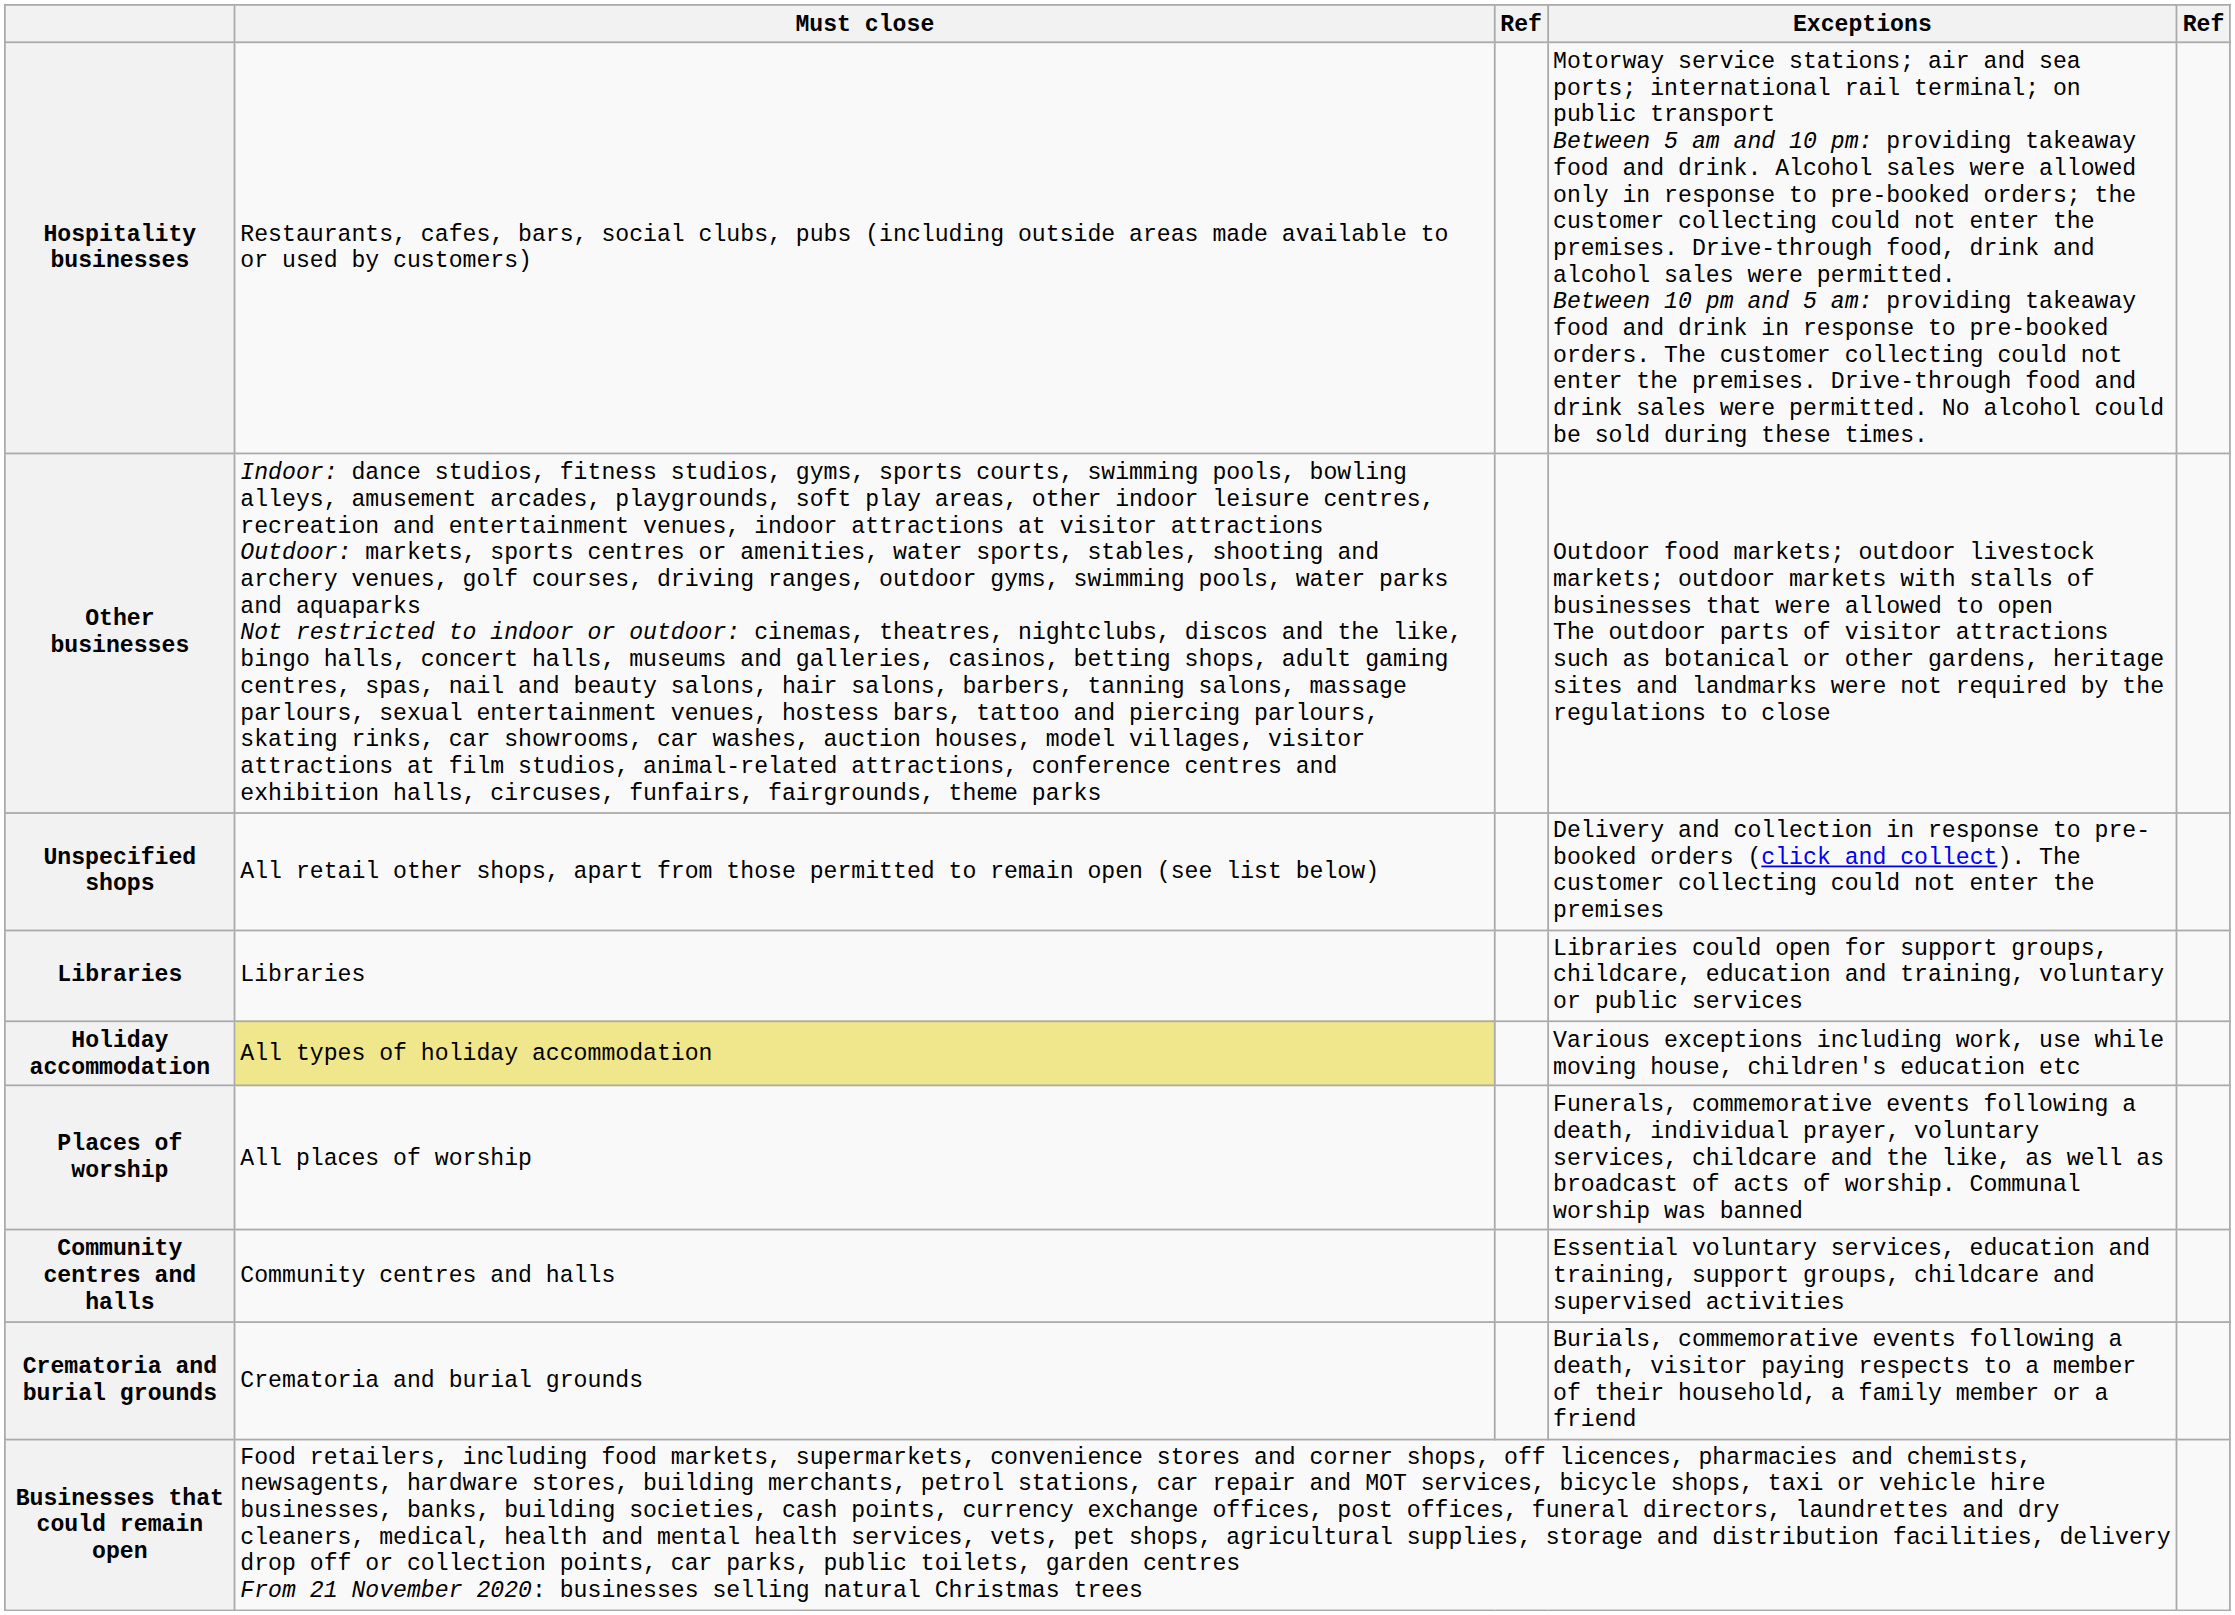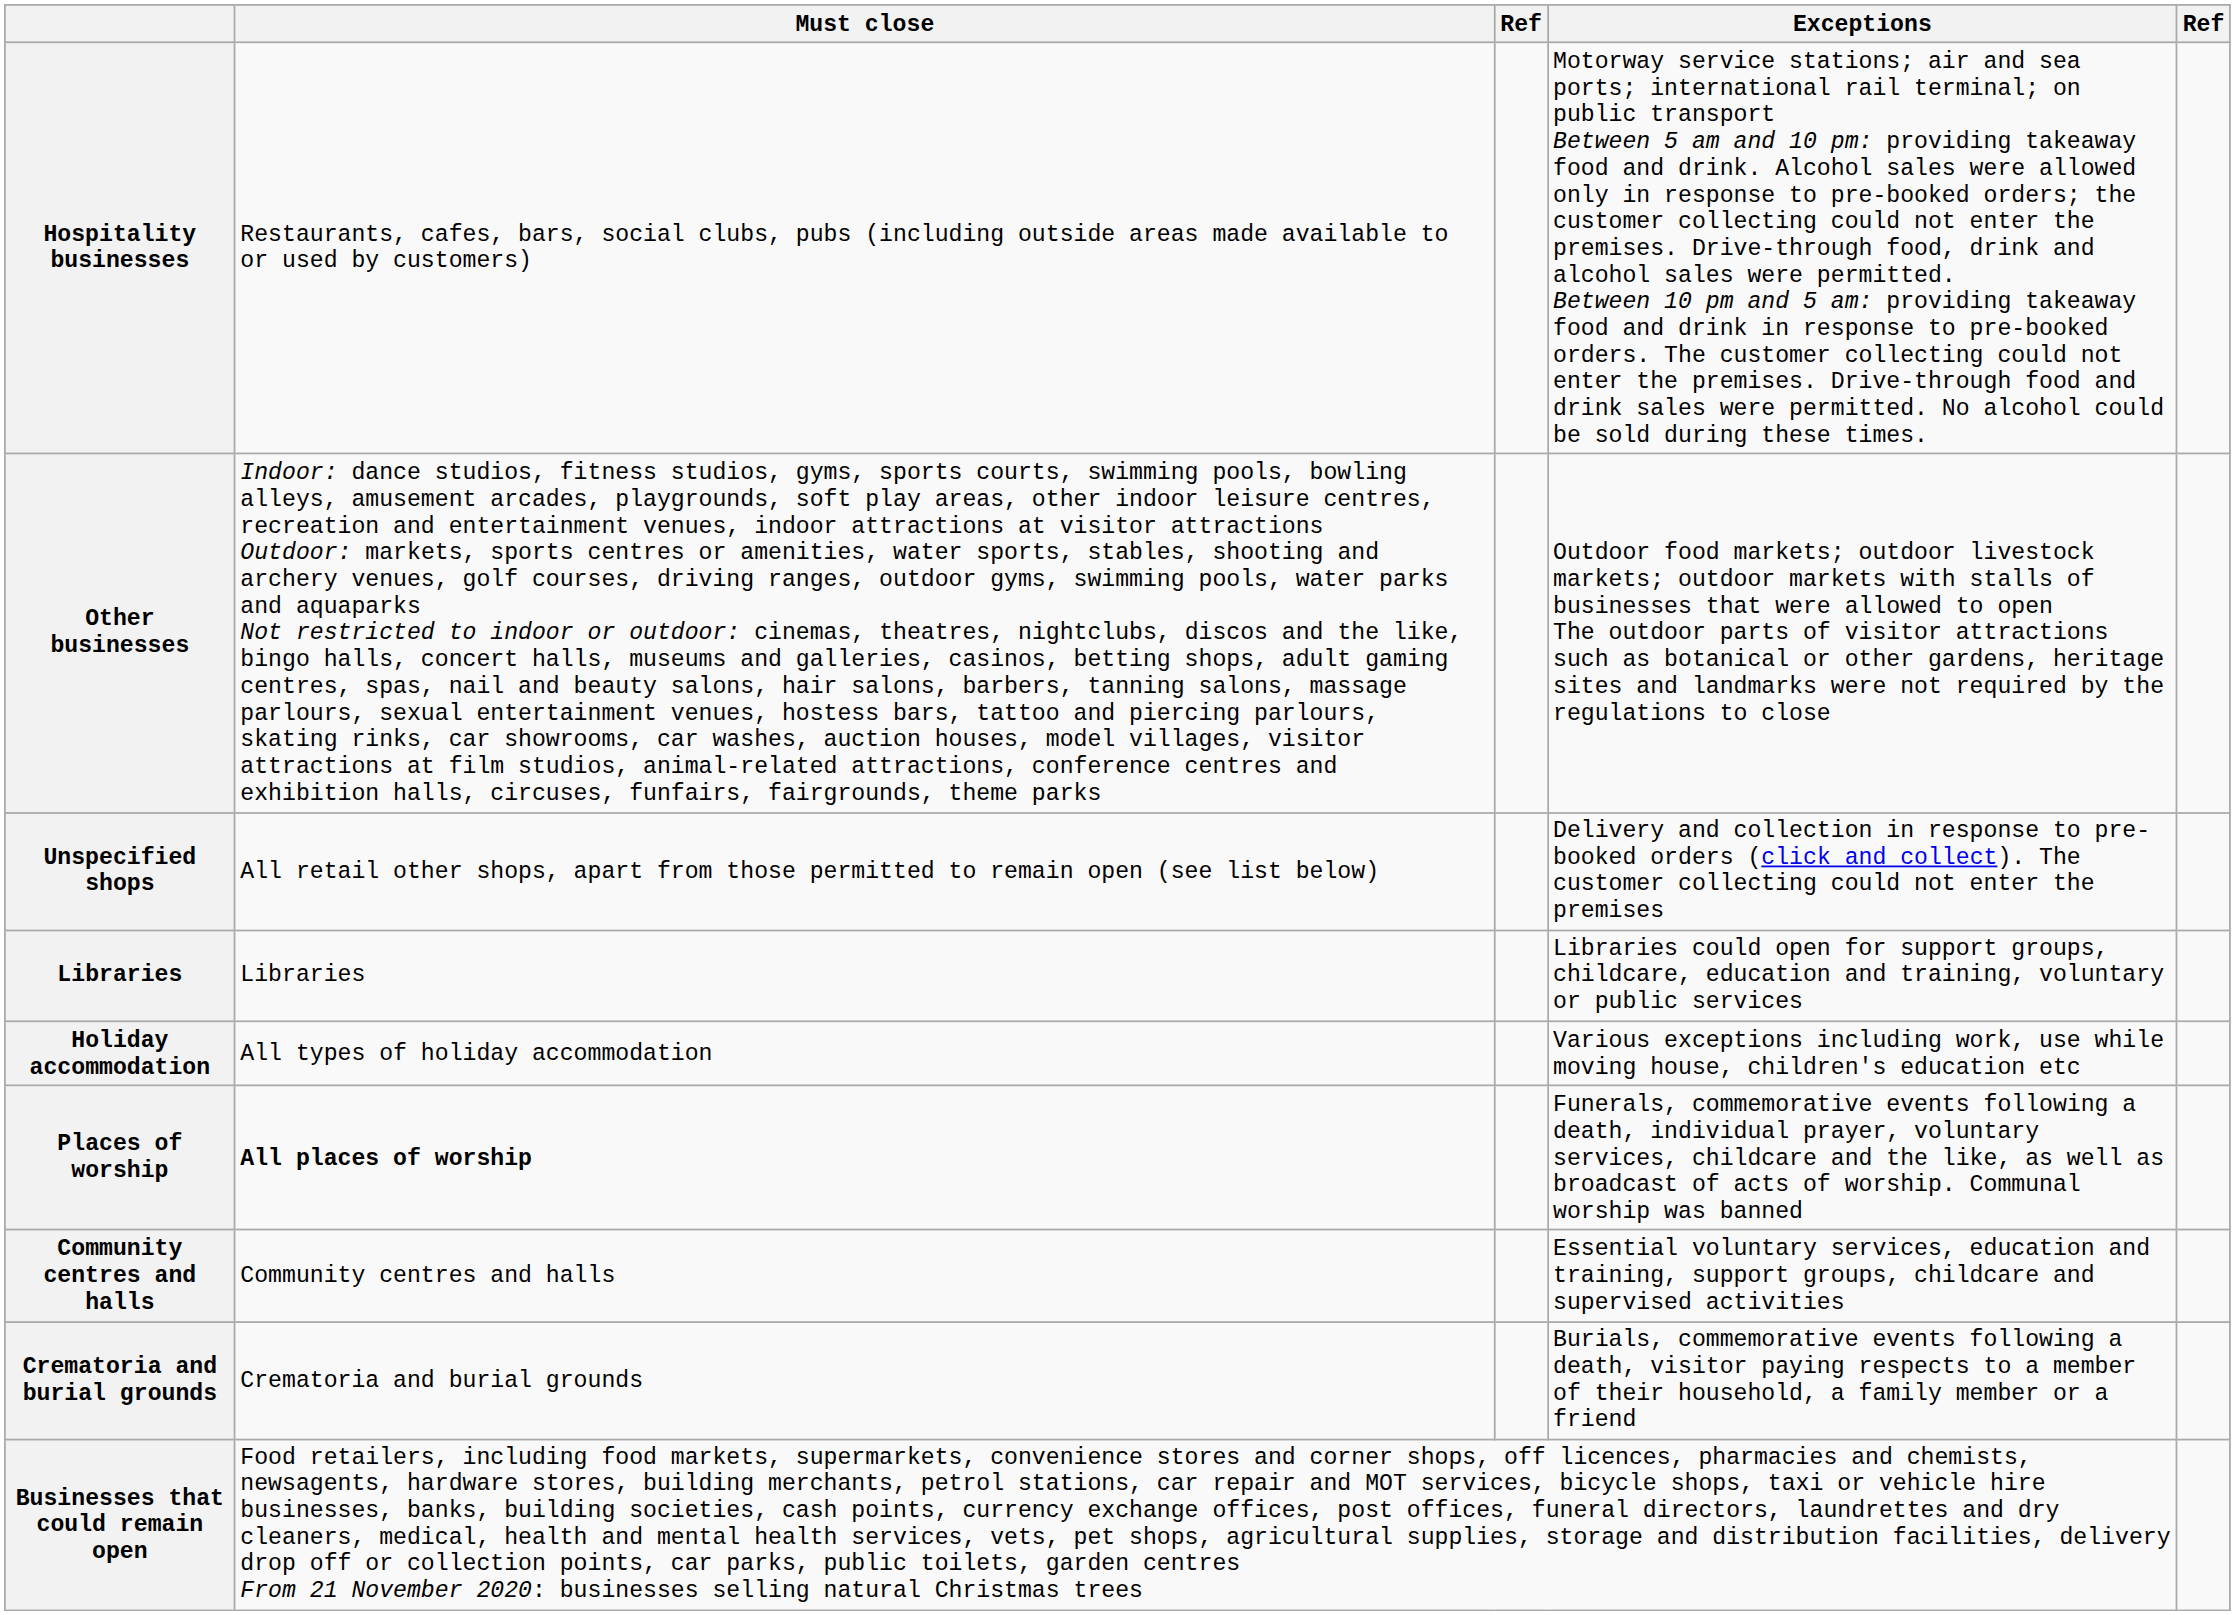(476, 1053) khaki background -> (476, 1053) no background
(386, 1158) normal -> (386, 1158) bold
